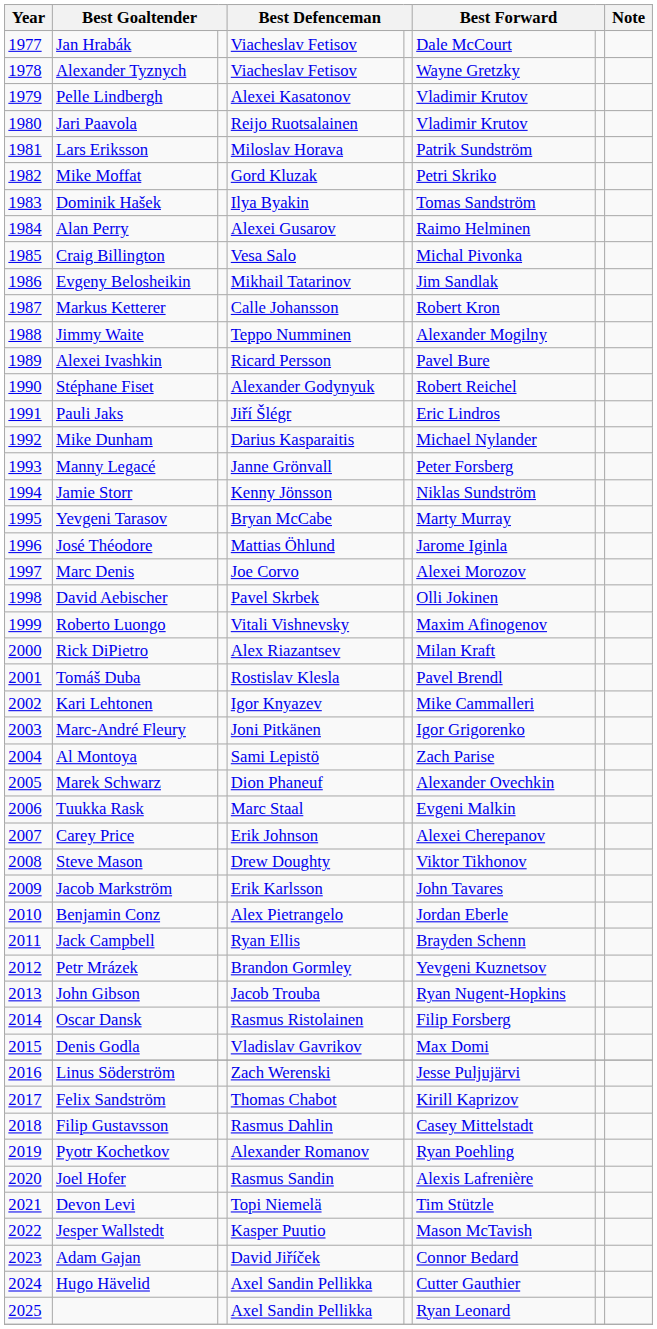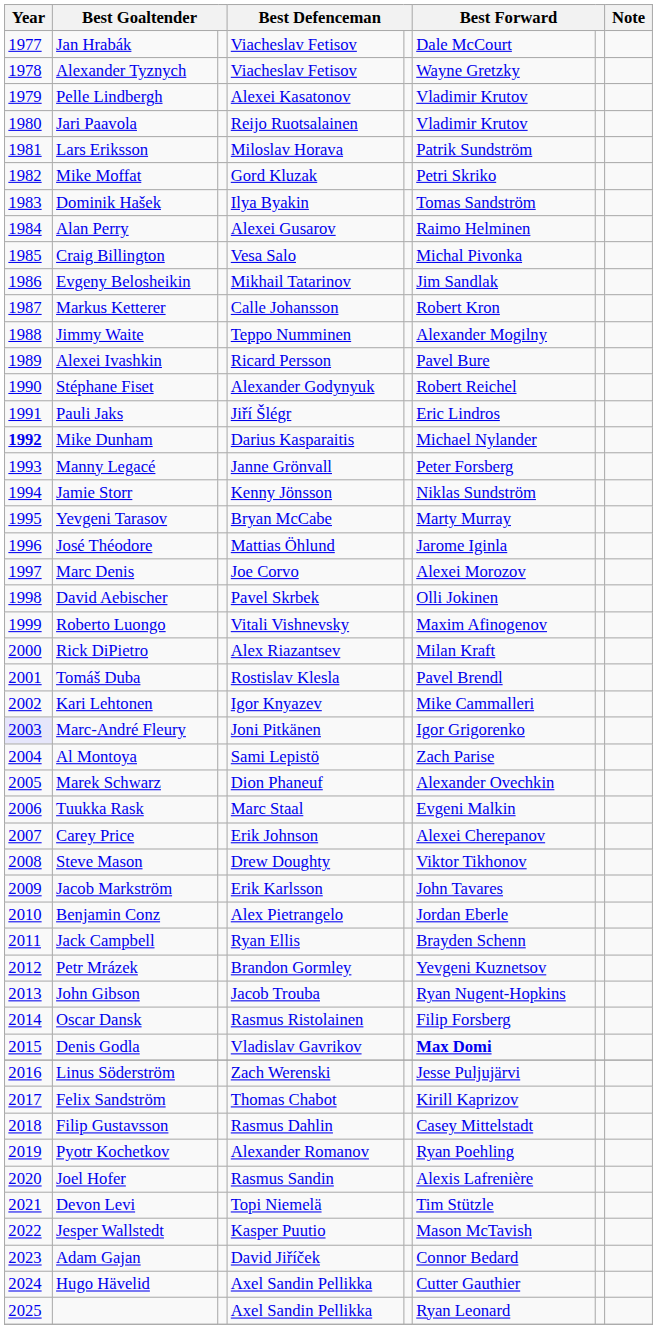(25, 439) normal -> (25, 439) bold
(25, 730) no background -> (25, 730) lavender background
(453, 1046) normal -> (454, 1046) bold
